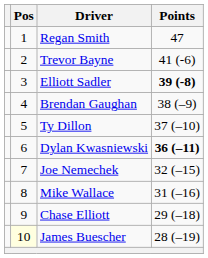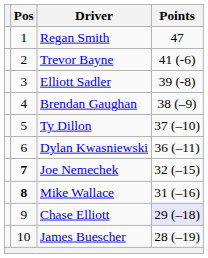(177, 81) bold -> (177, 81) normal
(177, 148) bold -> (177, 148) normal
(24, 170) normal -> (24, 170) bold
(24, 192) normal -> (24, 192) bold
(177, 214) no background -> (177, 214) lavender background
(24, 236) lightyellow background -> (24, 236) no background
